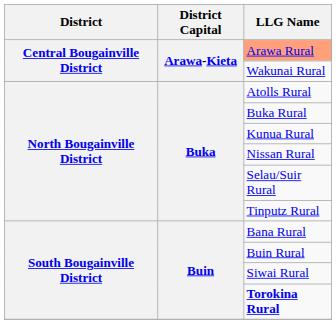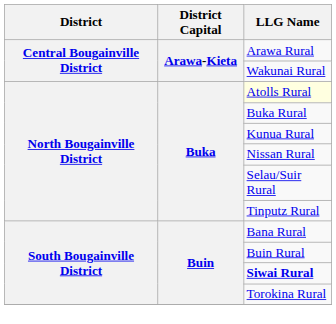(280, 50) lightsalmon background -> (280, 50) no background
(279, 92) no background -> (279, 92) lightyellow background
(278, 273) normal -> (280, 273) bold
(272, 301) bold -> (286, 294) normal
